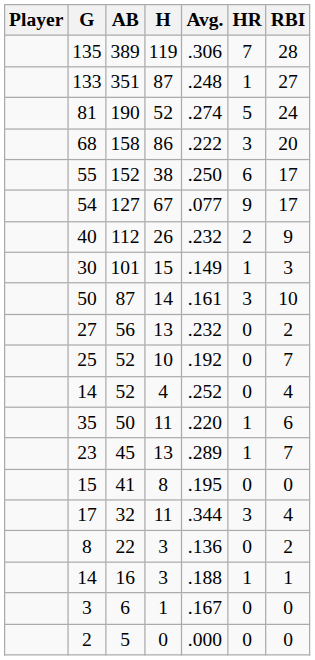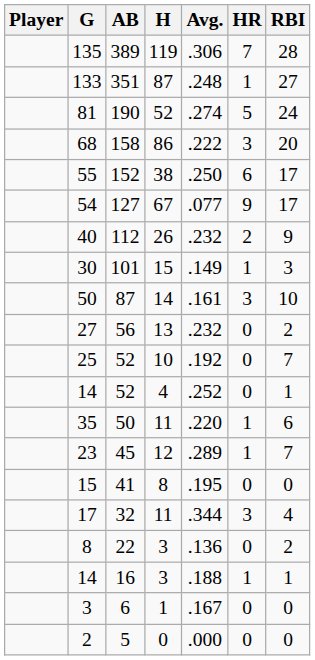(288, 391) 4 -> (288, 391) 1
(163, 453) 13 -> (163, 453) 12
